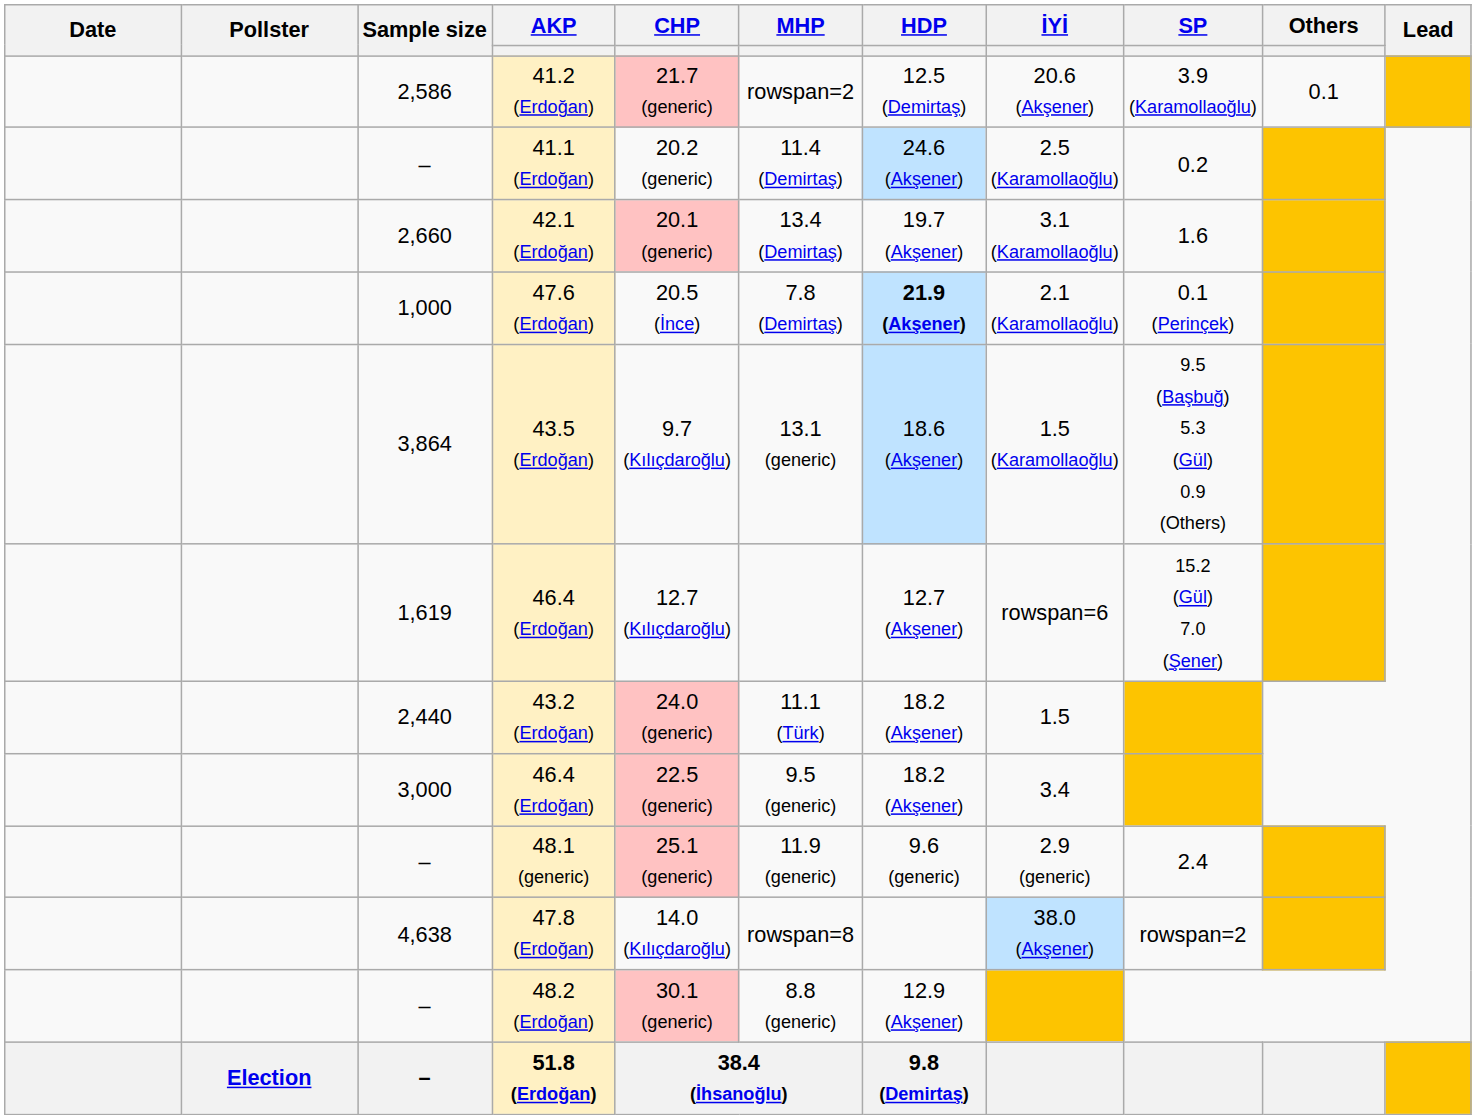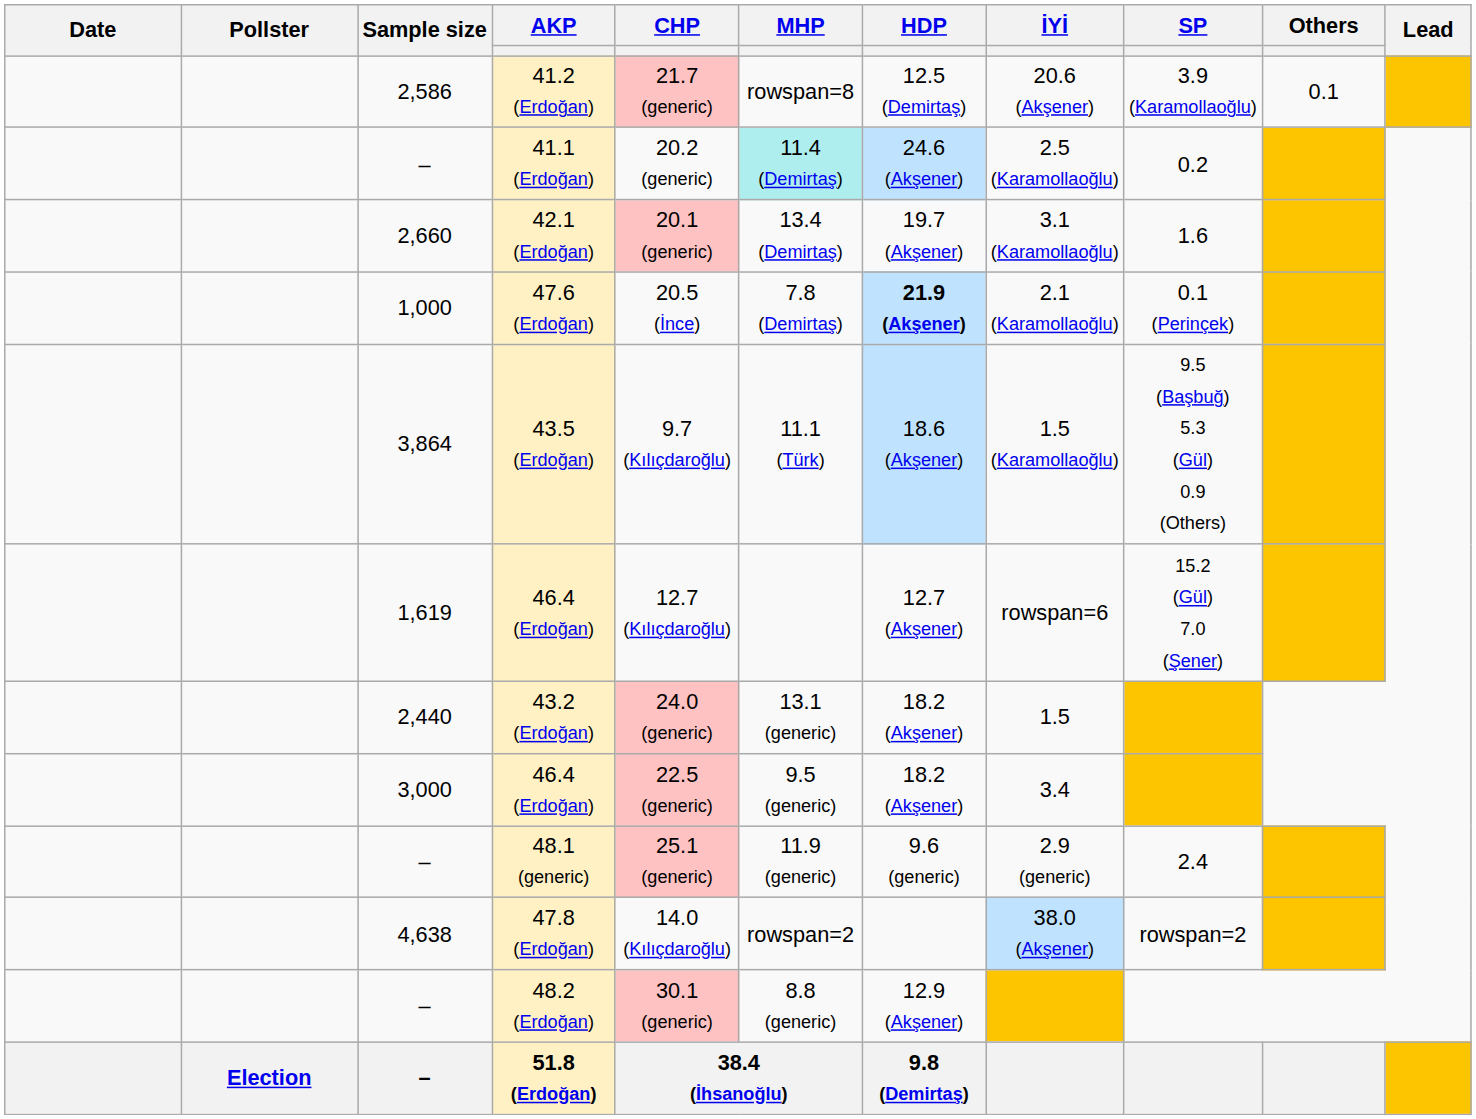(801, 92) rowspan=2 -> (801, 92) rowspan=8
(801, 163) no background -> (801, 163) paleturquoise background
(801, 444) 13.1 (generic) -> (801, 444) 11.1 (Türk)
(801, 717) 11.1 (Türk) -> (801, 717) 13.1 (generic)
(801, 934) rowspan=8 -> (801, 934) rowspan=2
